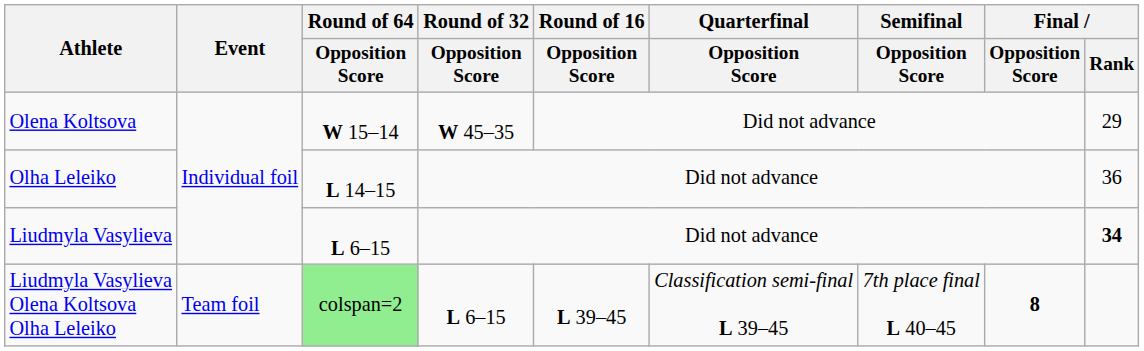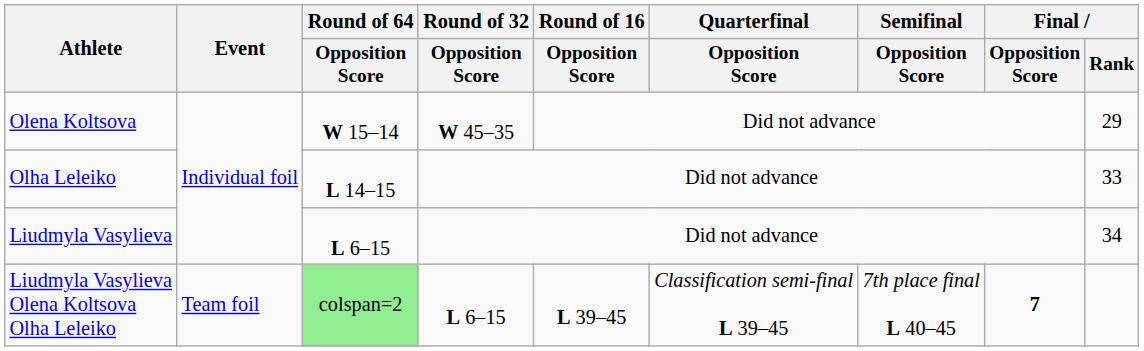(1112, 178) 36 -> (1112, 178) 33
(1112, 236) bold -> (1112, 236) normal
(1035, 305) 8 -> (1035, 305) 7
